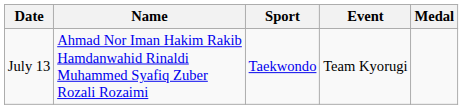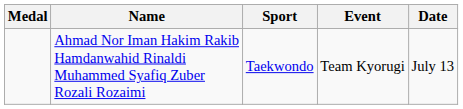columns swapped: (434, 16) <-> (29, 16)
